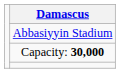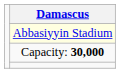(63, 33) no background -> (63, 33) lightyellow background
